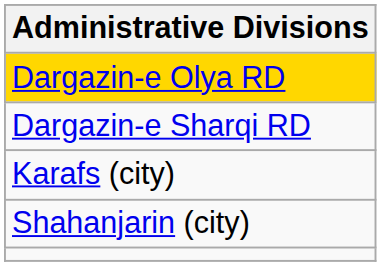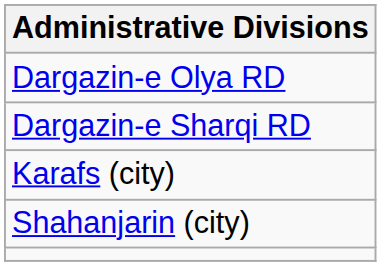(149, 77) gold background -> (149, 77) no background
